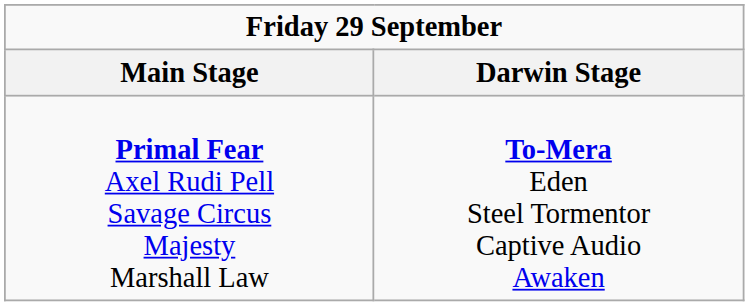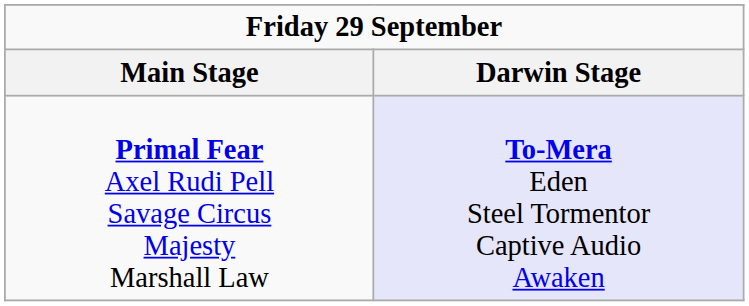(559, 213) no background -> (559, 213) lavender background
